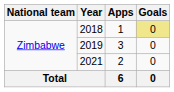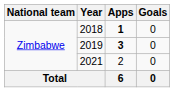(121, 29) normal -> (121, 29) bold
(153, 29) khaki background -> (153, 29) no background
(121, 45) normal -> (121, 45) bold
